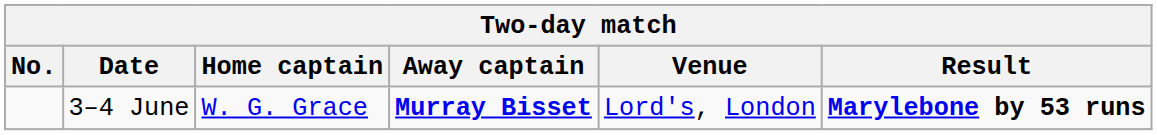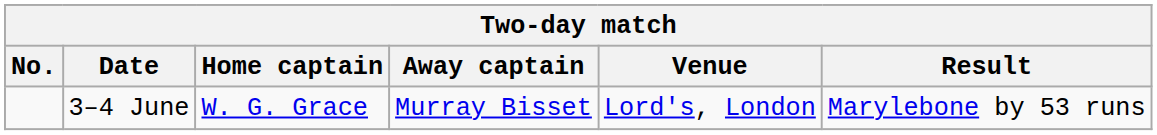(494, 108) bold -> (494, 108) normal
(987, 108) bold -> (987, 108) normal
